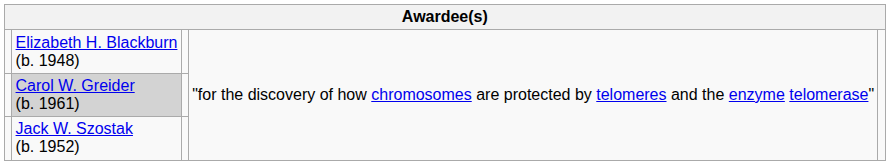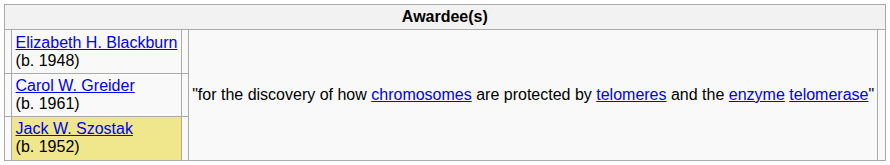(75, 94) lightgrey background -> (75, 94) no background
(74, 138) no background -> (74, 138) khaki background
